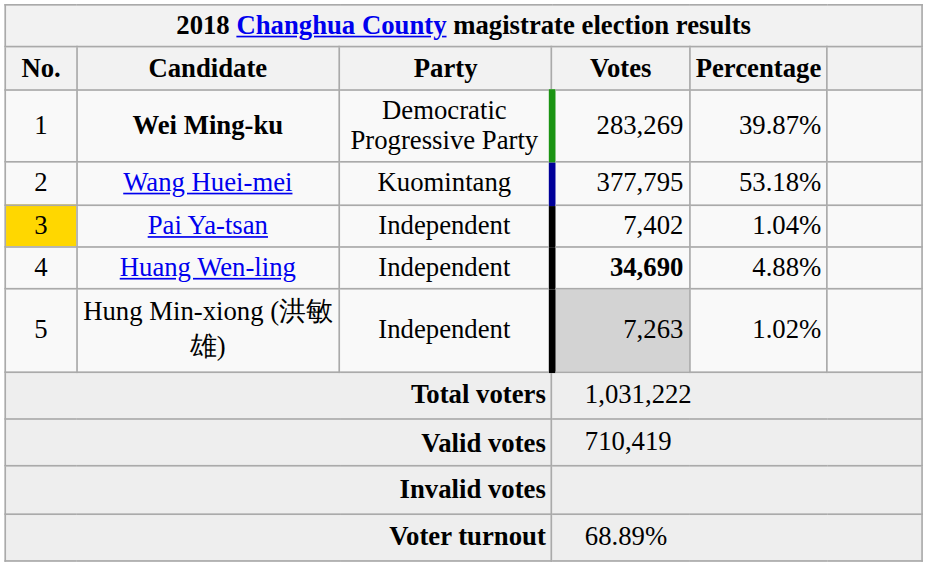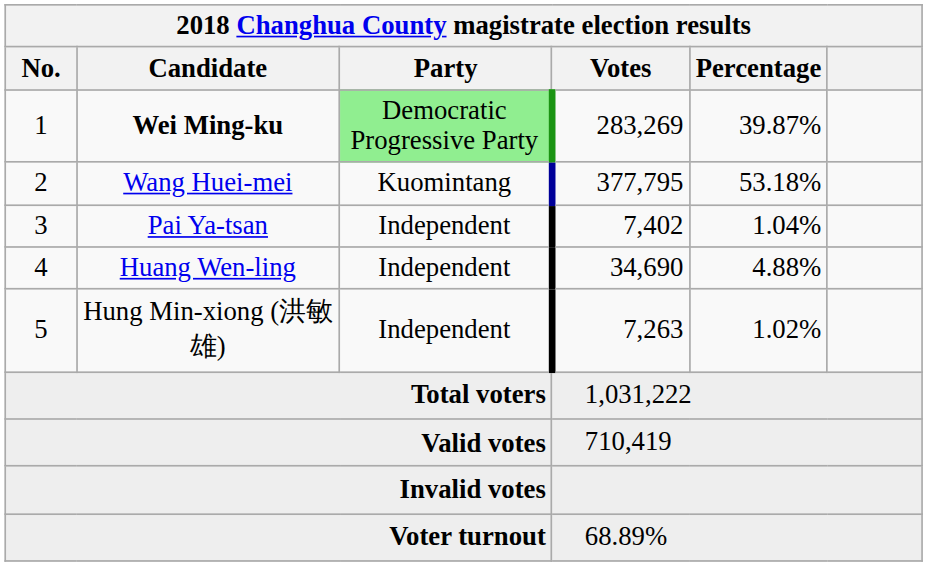(444, 125) no background -> (444, 125) lightgreen background
(41, 225) gold background -> (41, 225) no background
(647, 267) bold -> (647, 267) normal
(653, 330) lightgrey background -> (653, 330) no background
